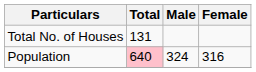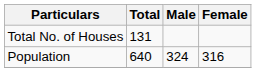(141, 57) pink background -> (141, 57) no background
